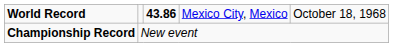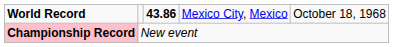(71, 33) no background -> (71, 33) pink background
